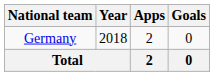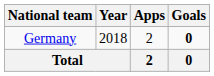(189, 37) normal -> (189, 37) bold
